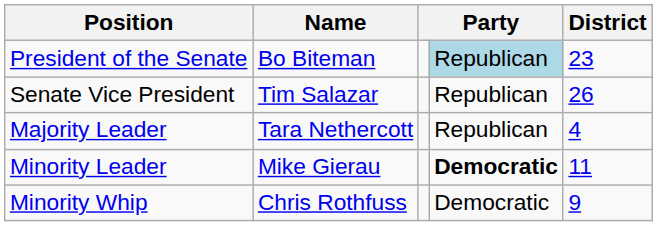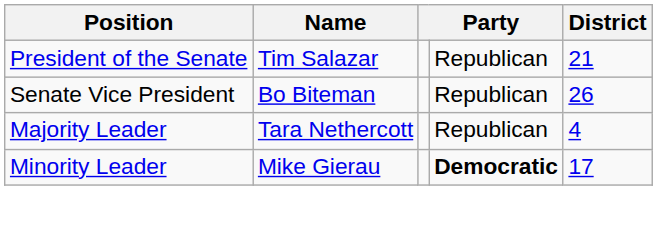(317, 58) Bo Biteman -> (318, 58) Tim Salazar
(491, 58) lightblue background -> (491, 58) no background
(581, 58) 23 -> (581, 58) 21
(318, 94) Tim Salazar -> (317, 94) Bo Biteman
(580, 166) 11 -> (581, 166) 17
- row: (79, 202)
